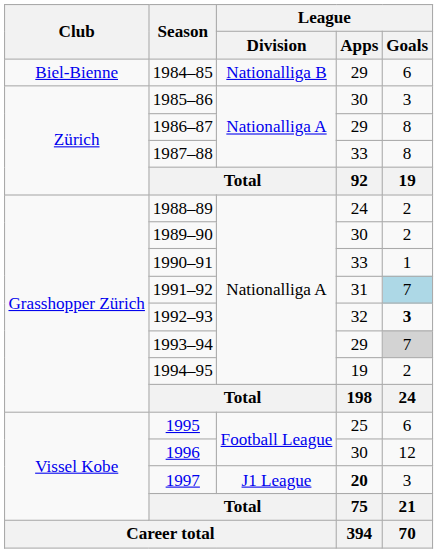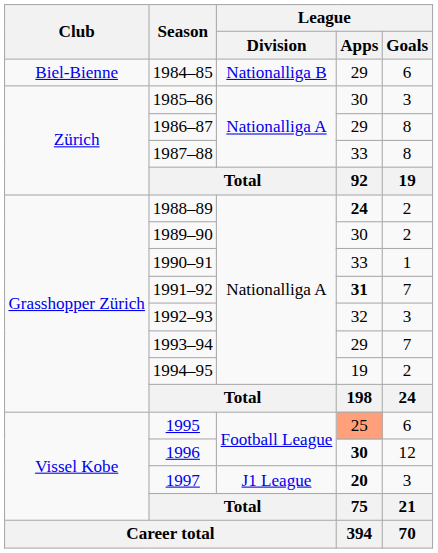(359, 208) normal -> (359, 208) bold
(359, 289) normal -> (359, 289) bold
(407, 289) lightblue background -> (407, 289) no background
(407, 316) bold -> (407, 316) normal
(407, 343) lightgrey background -> (407, 343) no background
(359, 425) no background -> (359, 425) lightsalmon background
(359, 452) normal -> (359, 452) bold
